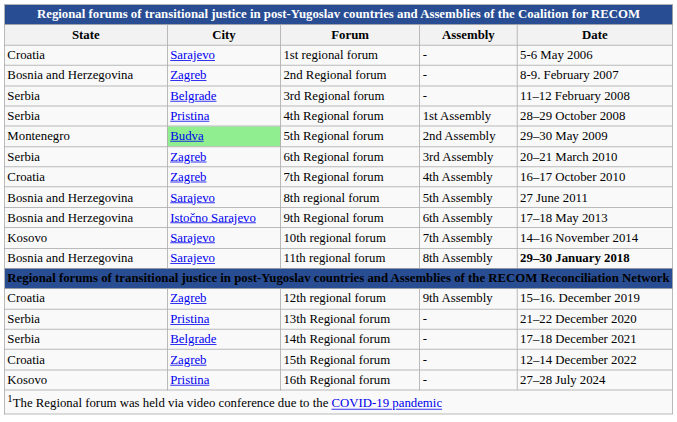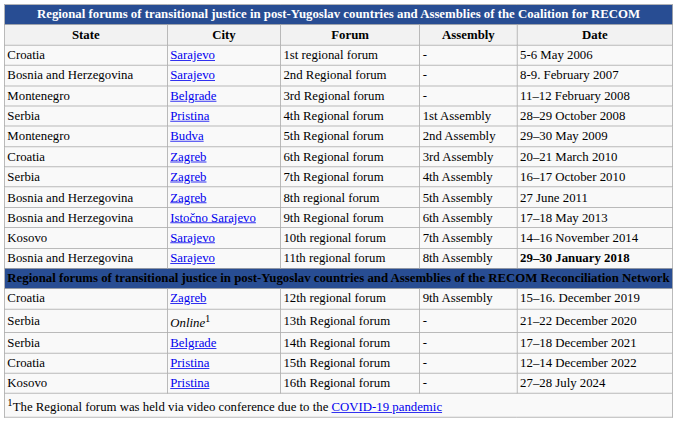(188, 75) Zagreb -> (193, 75) Sarajevo
(24, 95) Serbia -> (39, 95) Montenegro
(187, 136) lightgreen background -> (187, 136) no background
(24, 156) Serbia -> (26, 156) Croatia
(26, 177) Croatia -> (24, 177) Serbia
(193, 197) Sarajevo -> (188, 197) Zagreb
(190, 319) Pristina -> (190, 320) Online1
(188, 359) Zagreb -> (190, 363) Pristina
